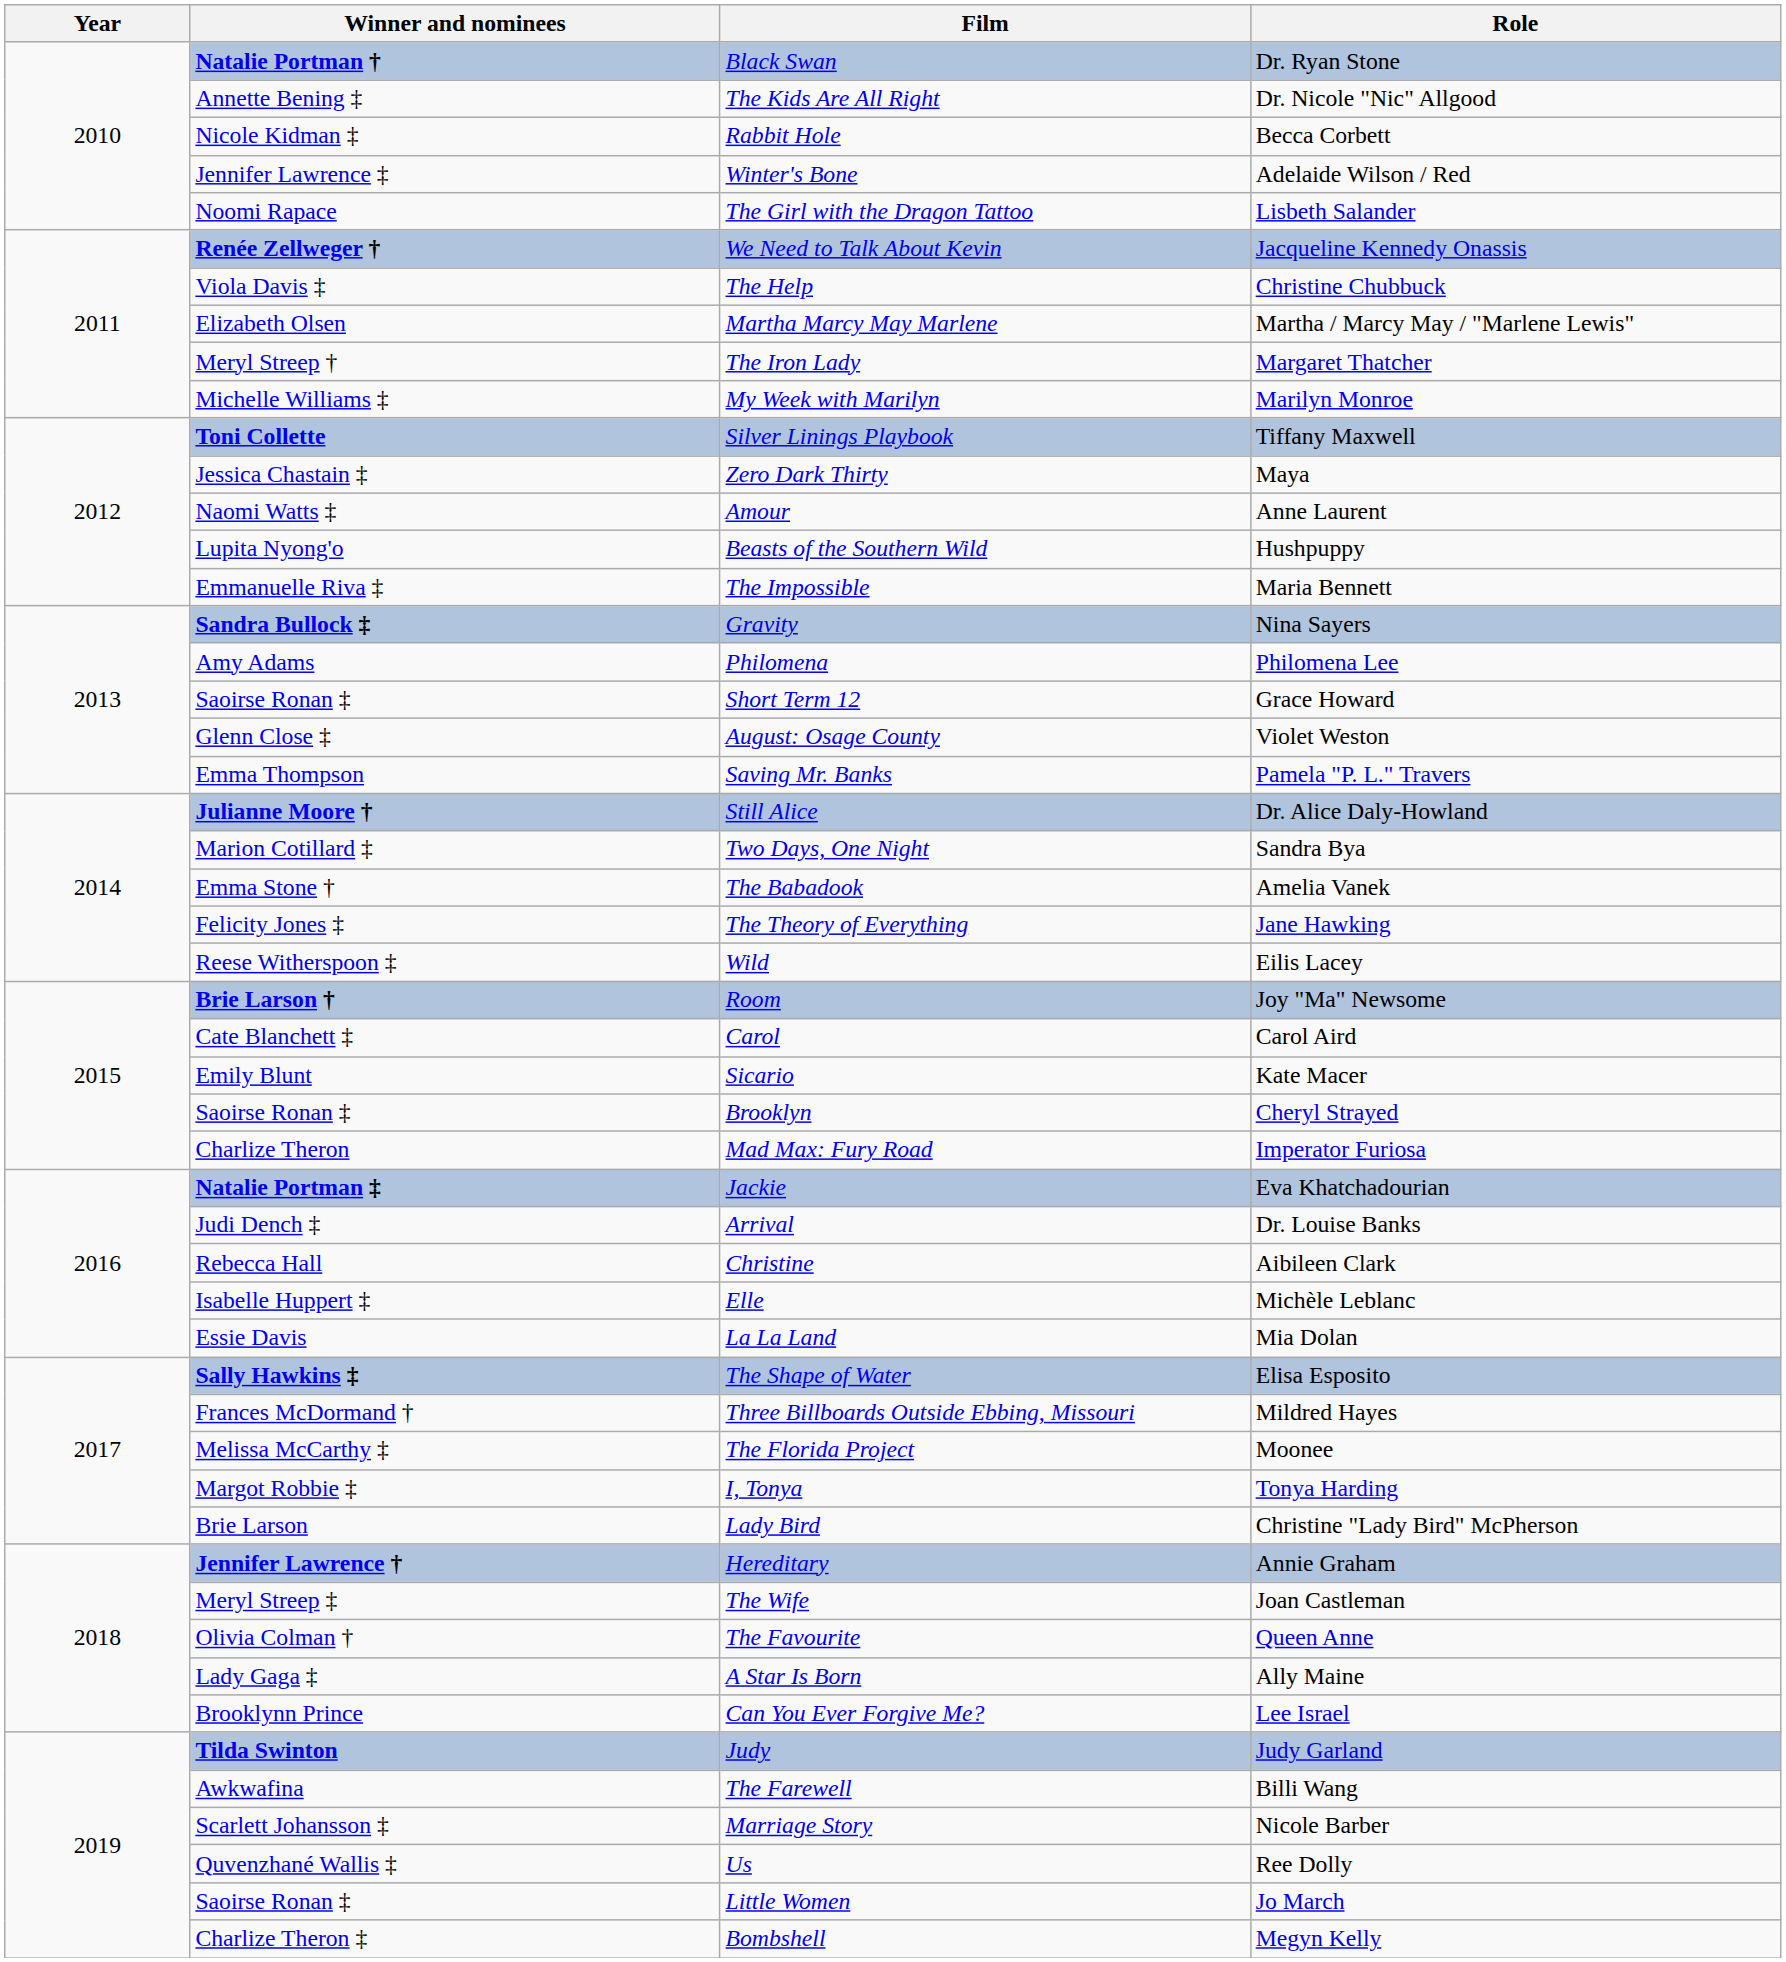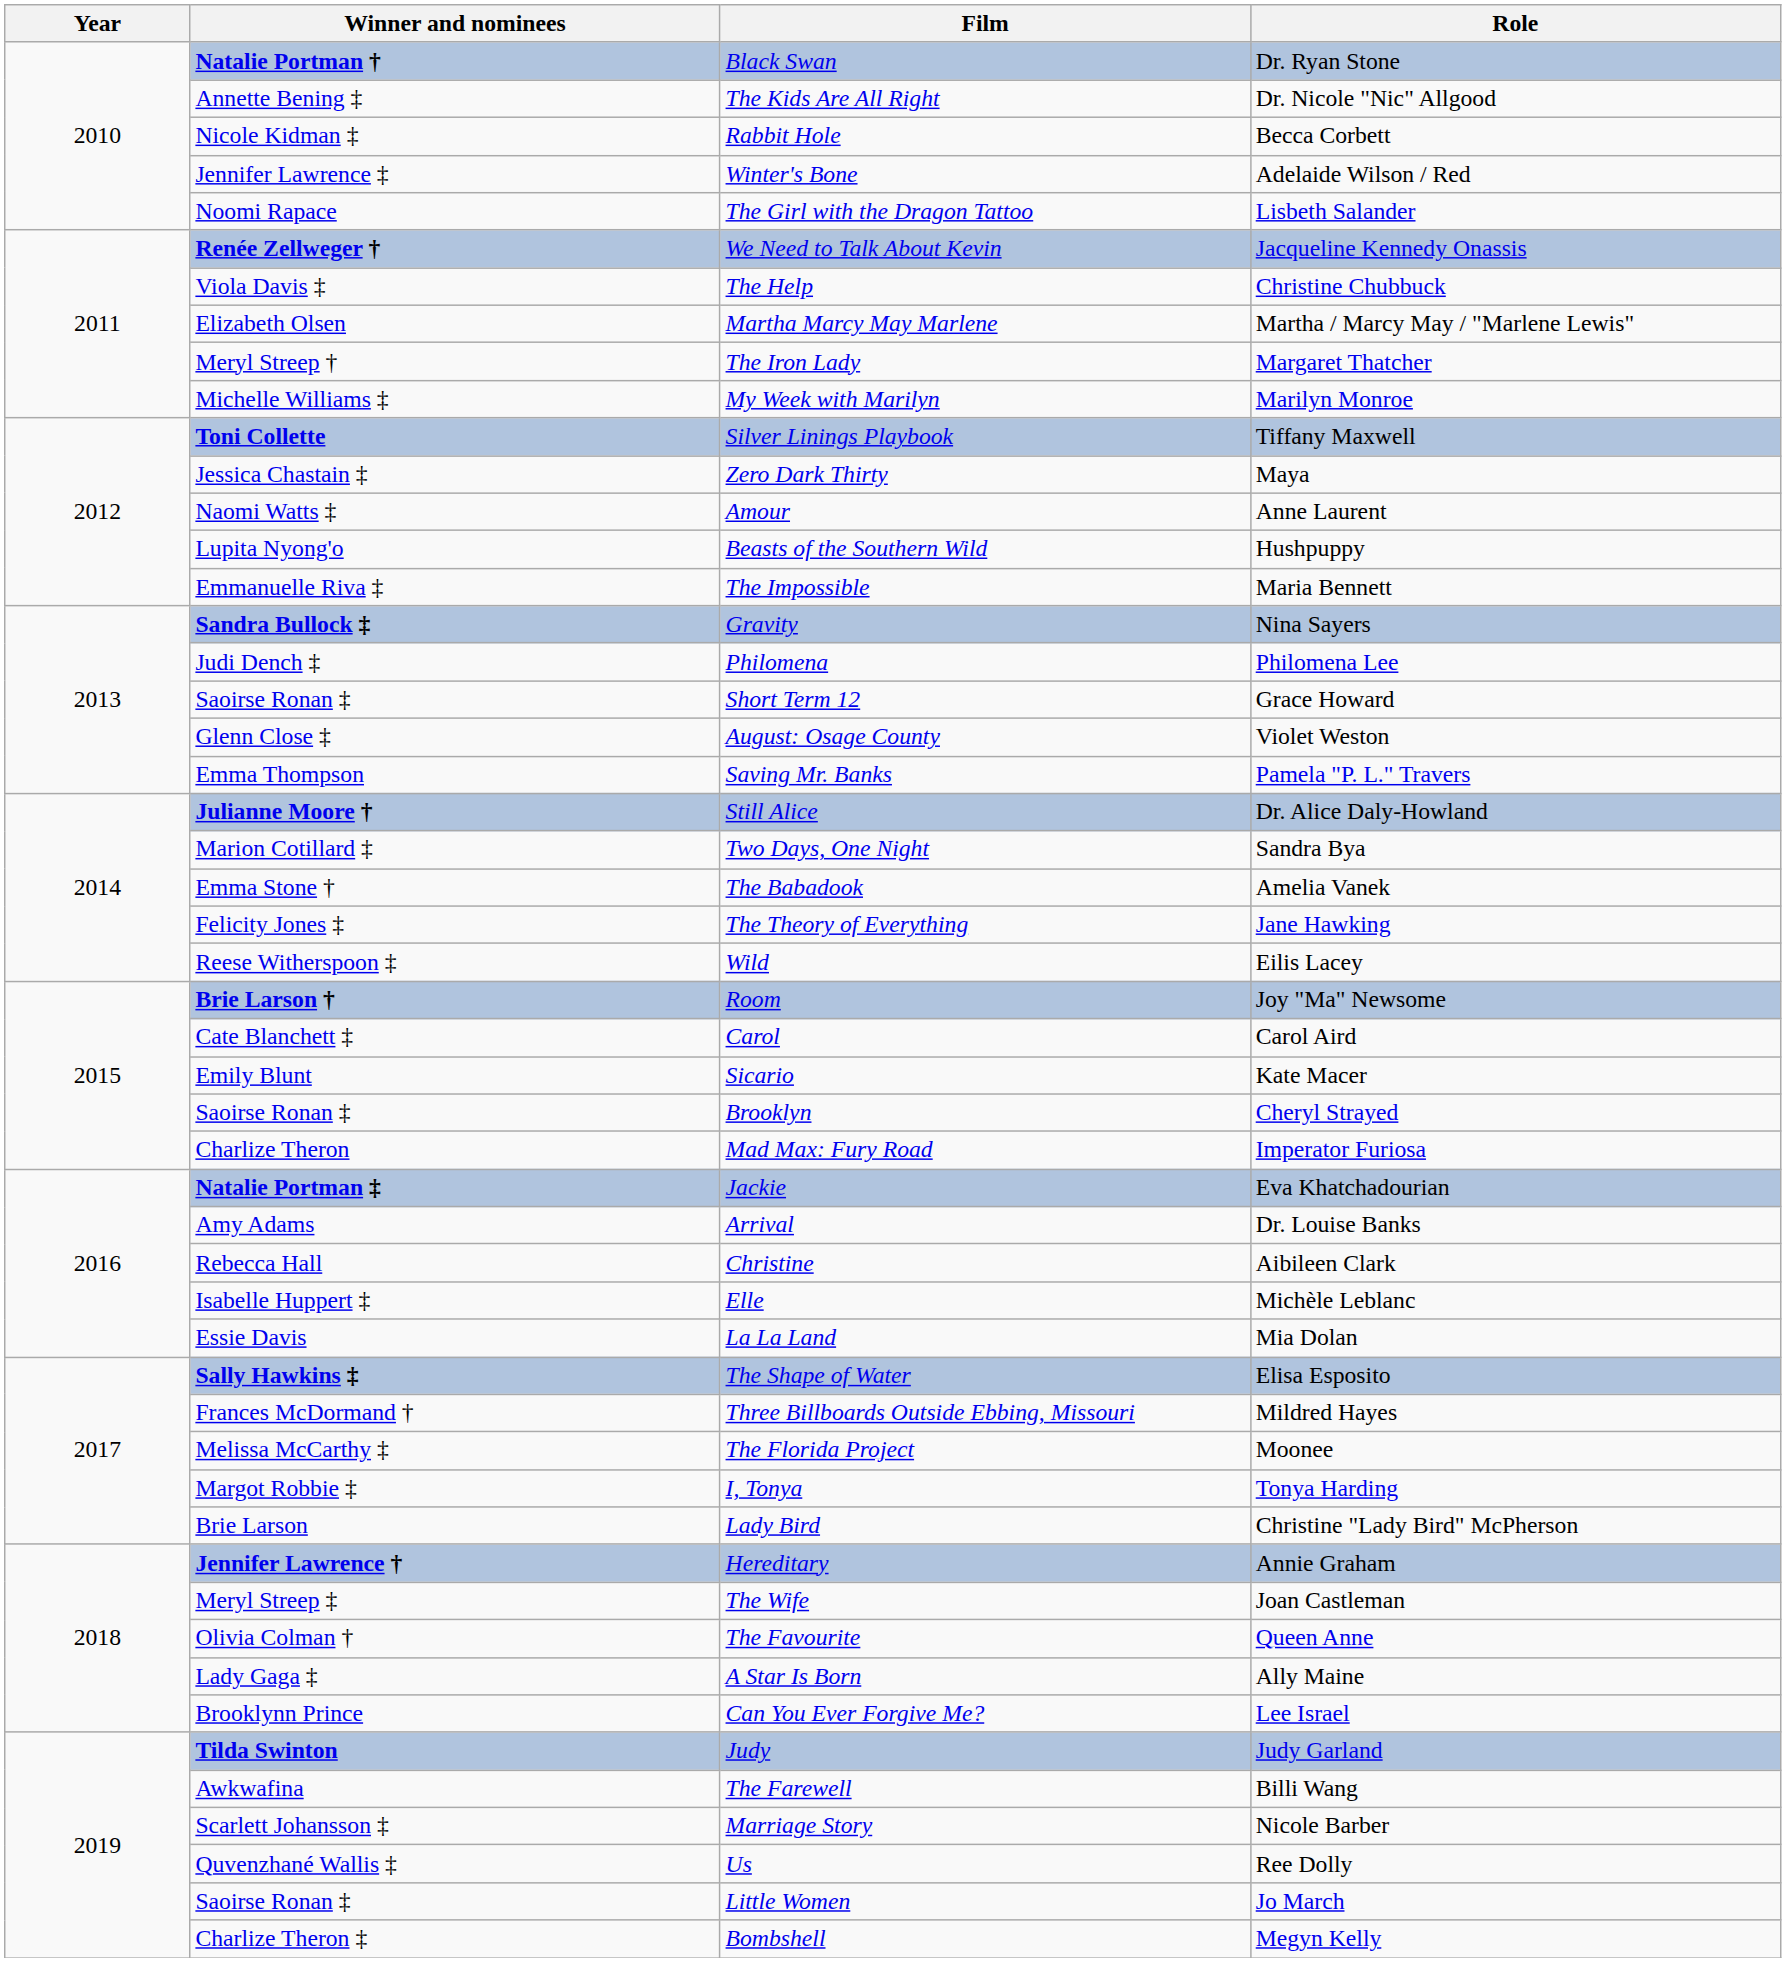(255, 661) Amy Adams -> (258, 661) Judi Dench ‡
(258, 1225) Judi Dench ‡ -> (255, 1225) Amy Adams
